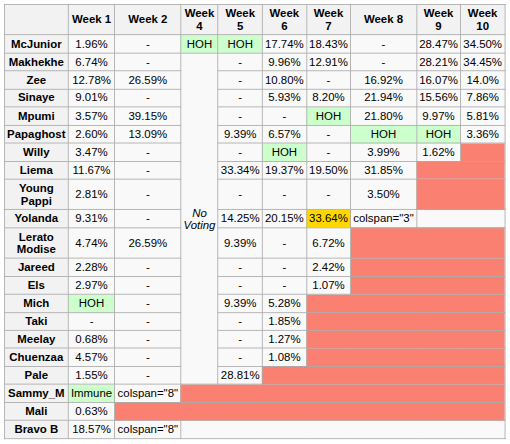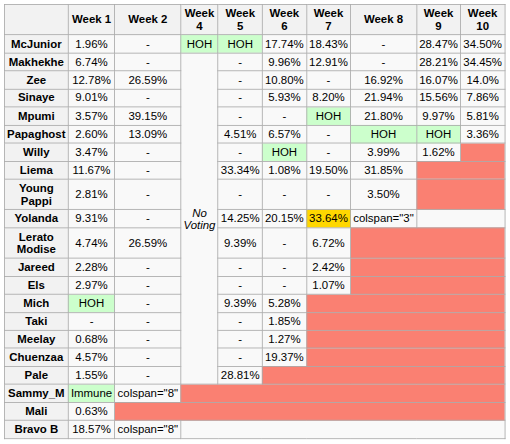(240, 134) 9.39% -> (240, 134) 4.51%
(284, 170) 19.37% -> (284, 170) 1.08%
(284, 357) 1.08% -> (284, 357) 19.37%
